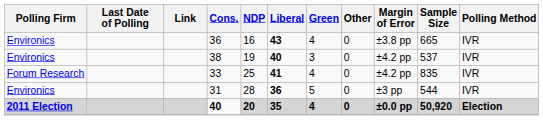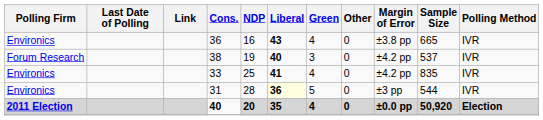(31, 57) Environics -> (45, 57) Forum Research
(45, 73) Forum Research -> (31, 73) Environics
(276, 90) no background -> (276, 90) lightyellow background
